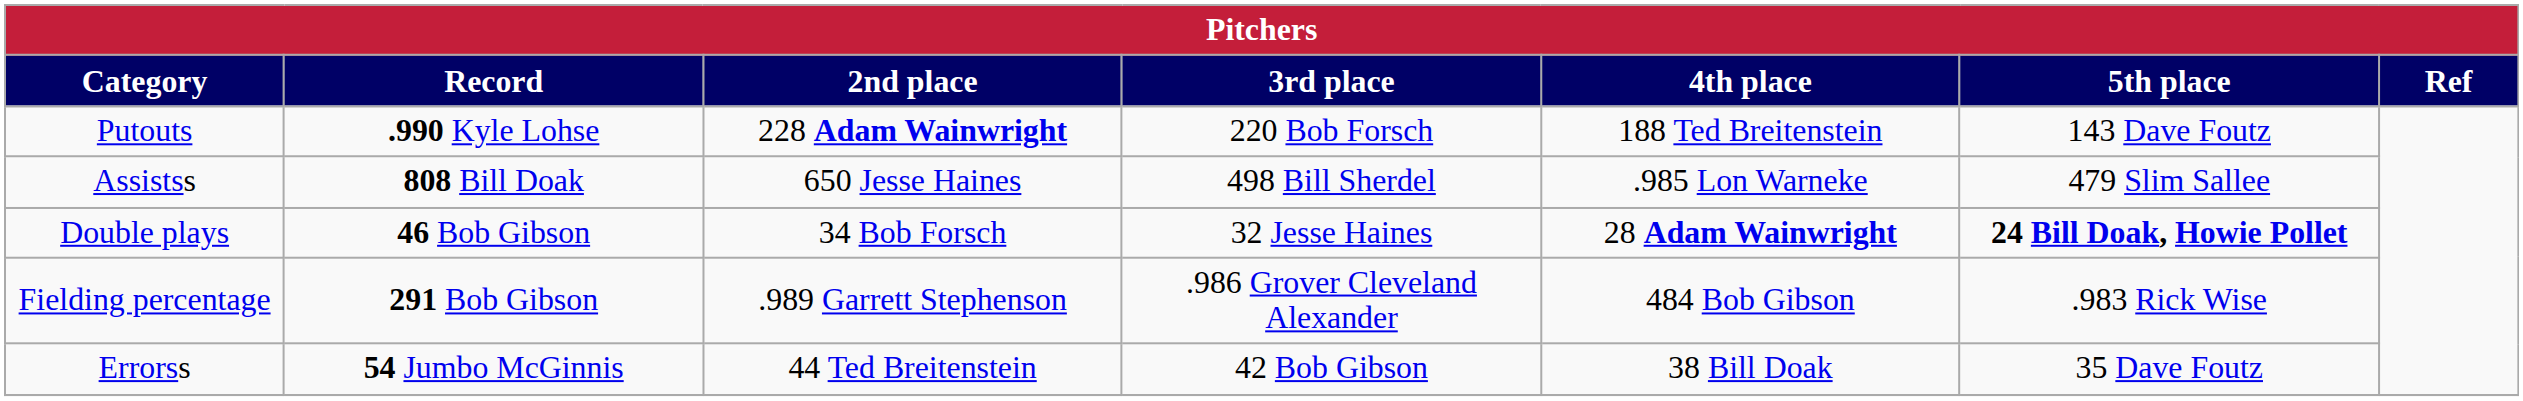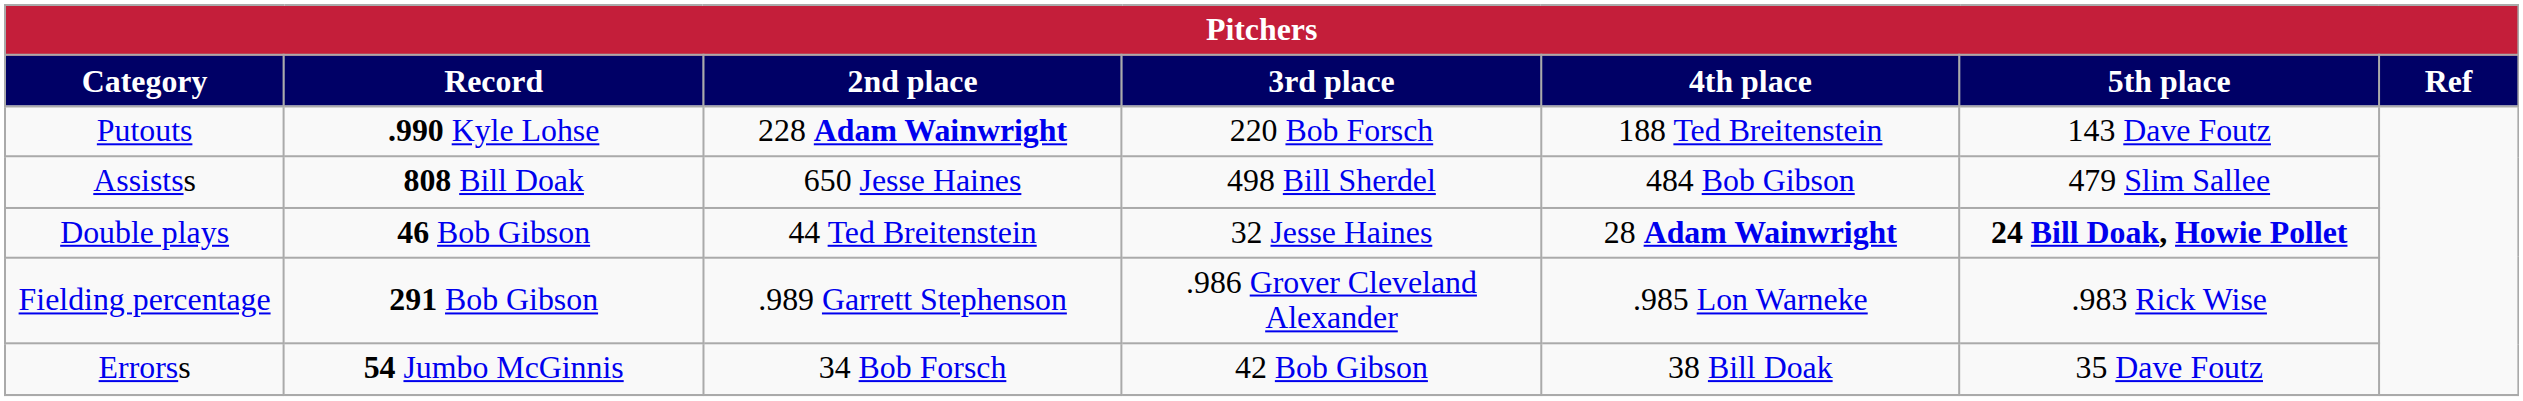(1750, 181) .985 Lon Warneke -> (1750, 181) 484 Bob Gibson
(913, 231) 34 Bob Forsch -> (913, 231) 44 Ted Breitenstein
(1750, 300) 484 Bob Gibson -> (1750, 300) .985 Lon Warneke
(913, 368) 44 Ted Breitenstein -> (913, 368) 34 Bob Forsch
